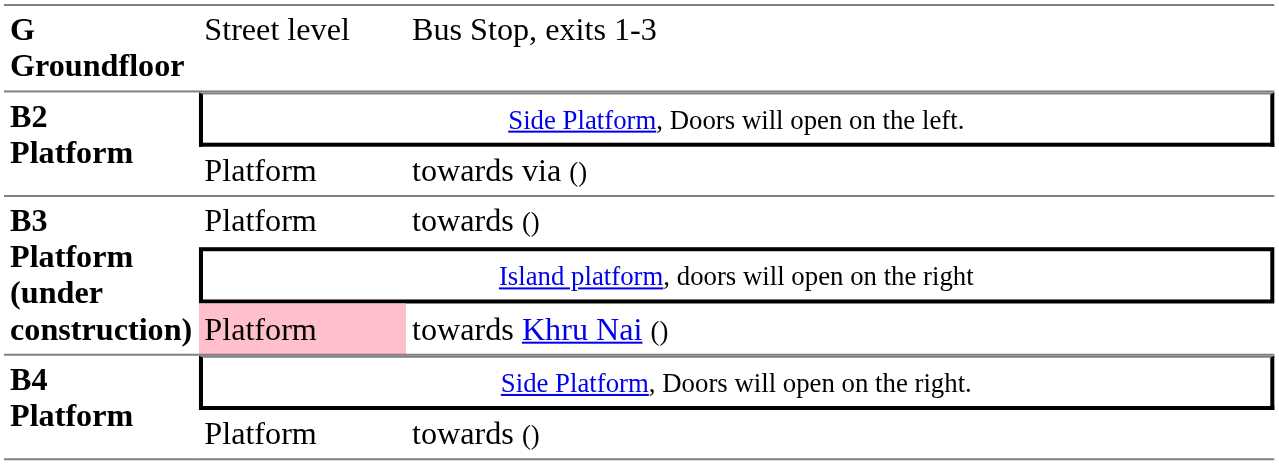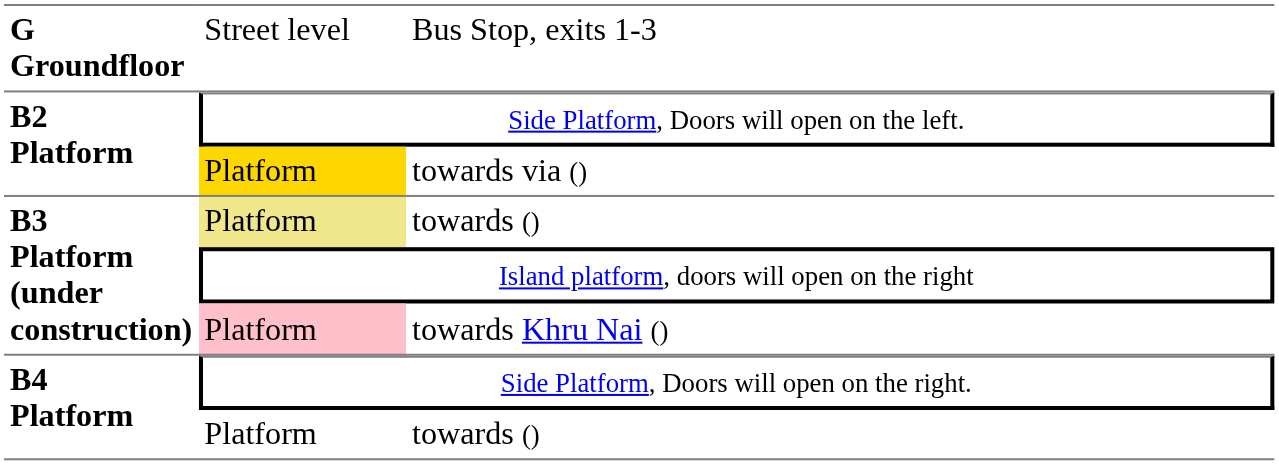(261, 170) no background -> (261, 170) gold background
(261, 221) no background -> (261, 221) khaki background
